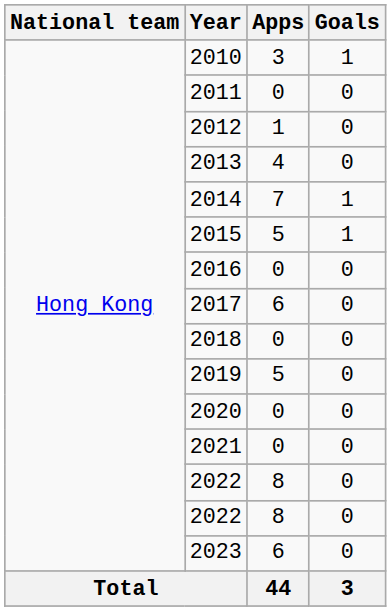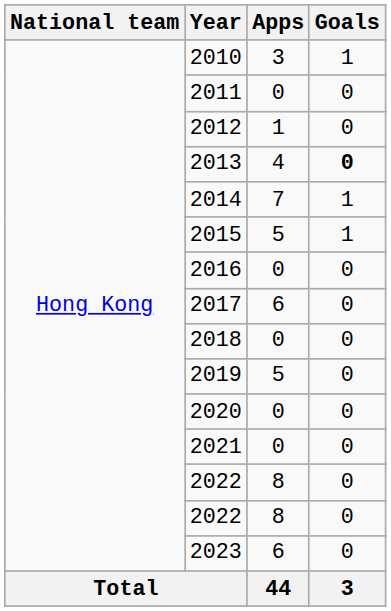(347, 164) normal -> (347, 164) bold
